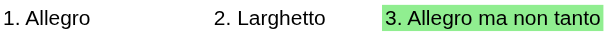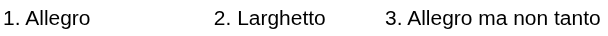(493, 17) lightgreen background -> (493, 17) no background
